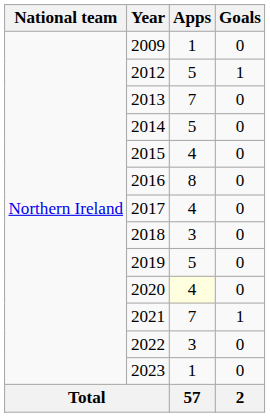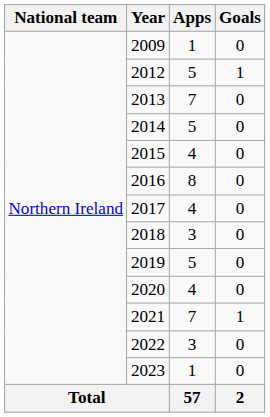(192, 289) lightyellow background -> (192, 289) no background
